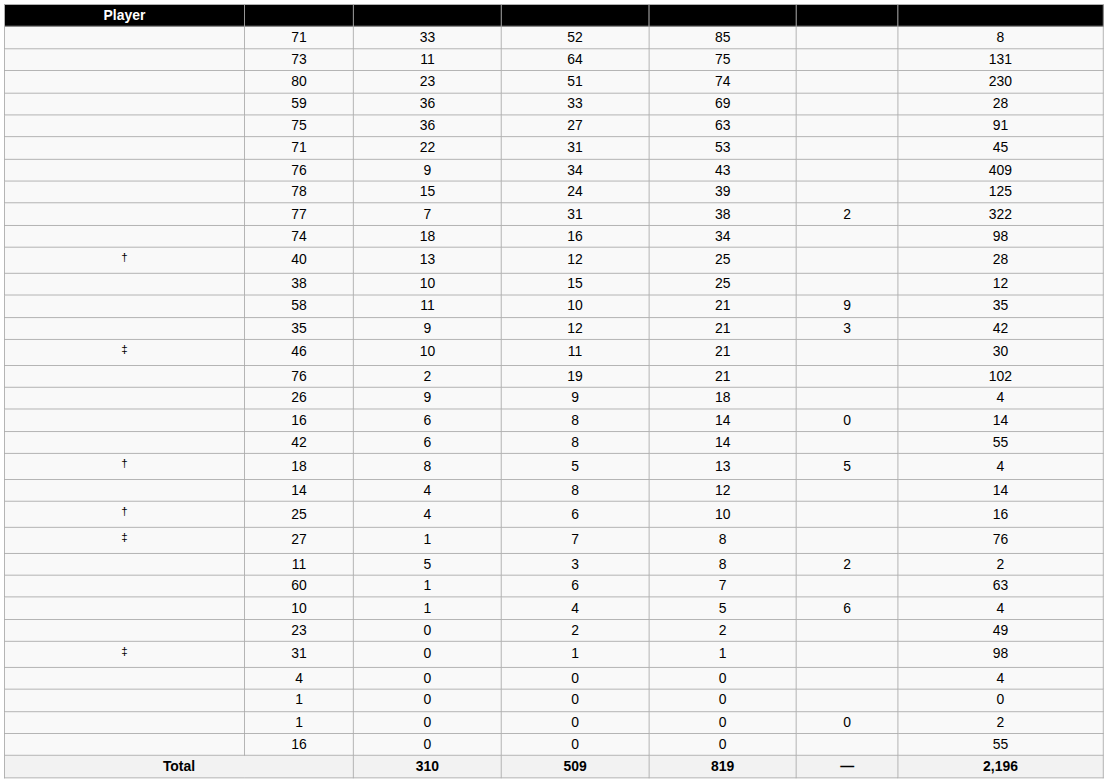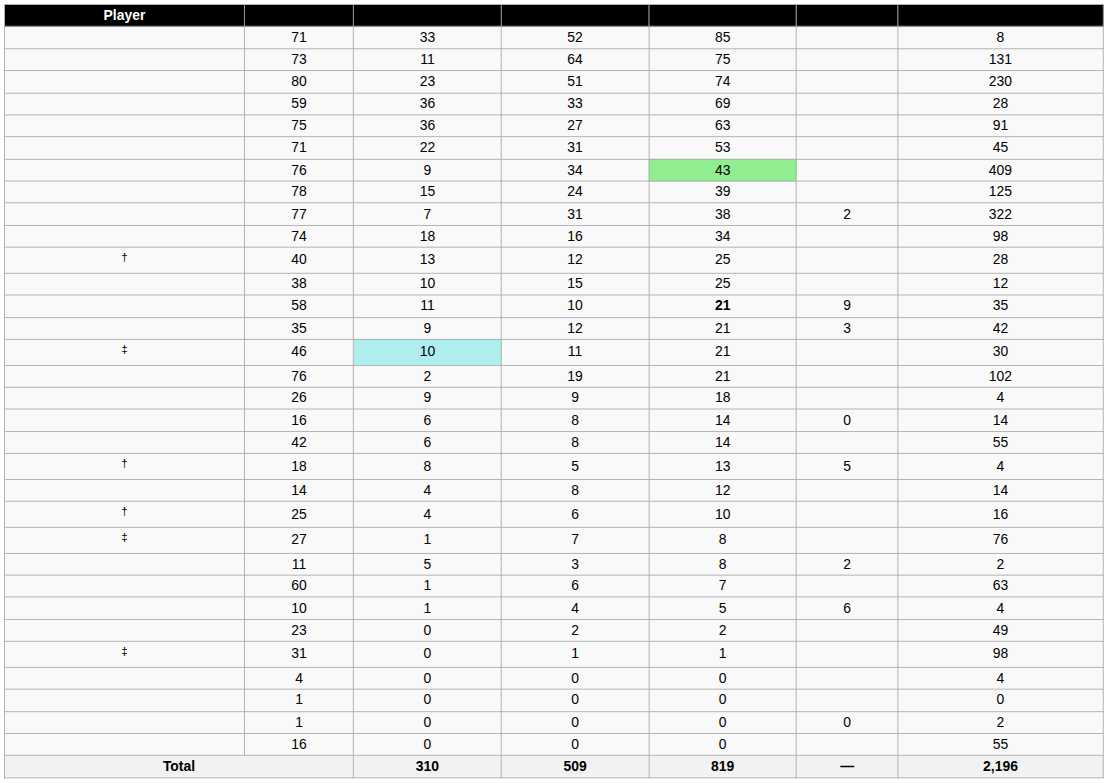(723, 170) no background -> (723, 170) lightgreen background
(723, 306) normal -> (723, 306) bold
(427, 352) no background -> (427, 352) paleturquoise background
